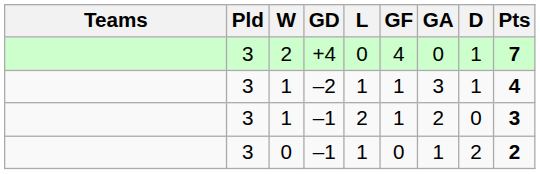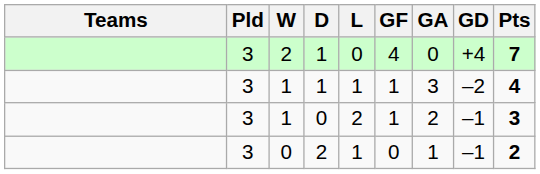columns swapped: (476, 20) <-> (324, 20)
